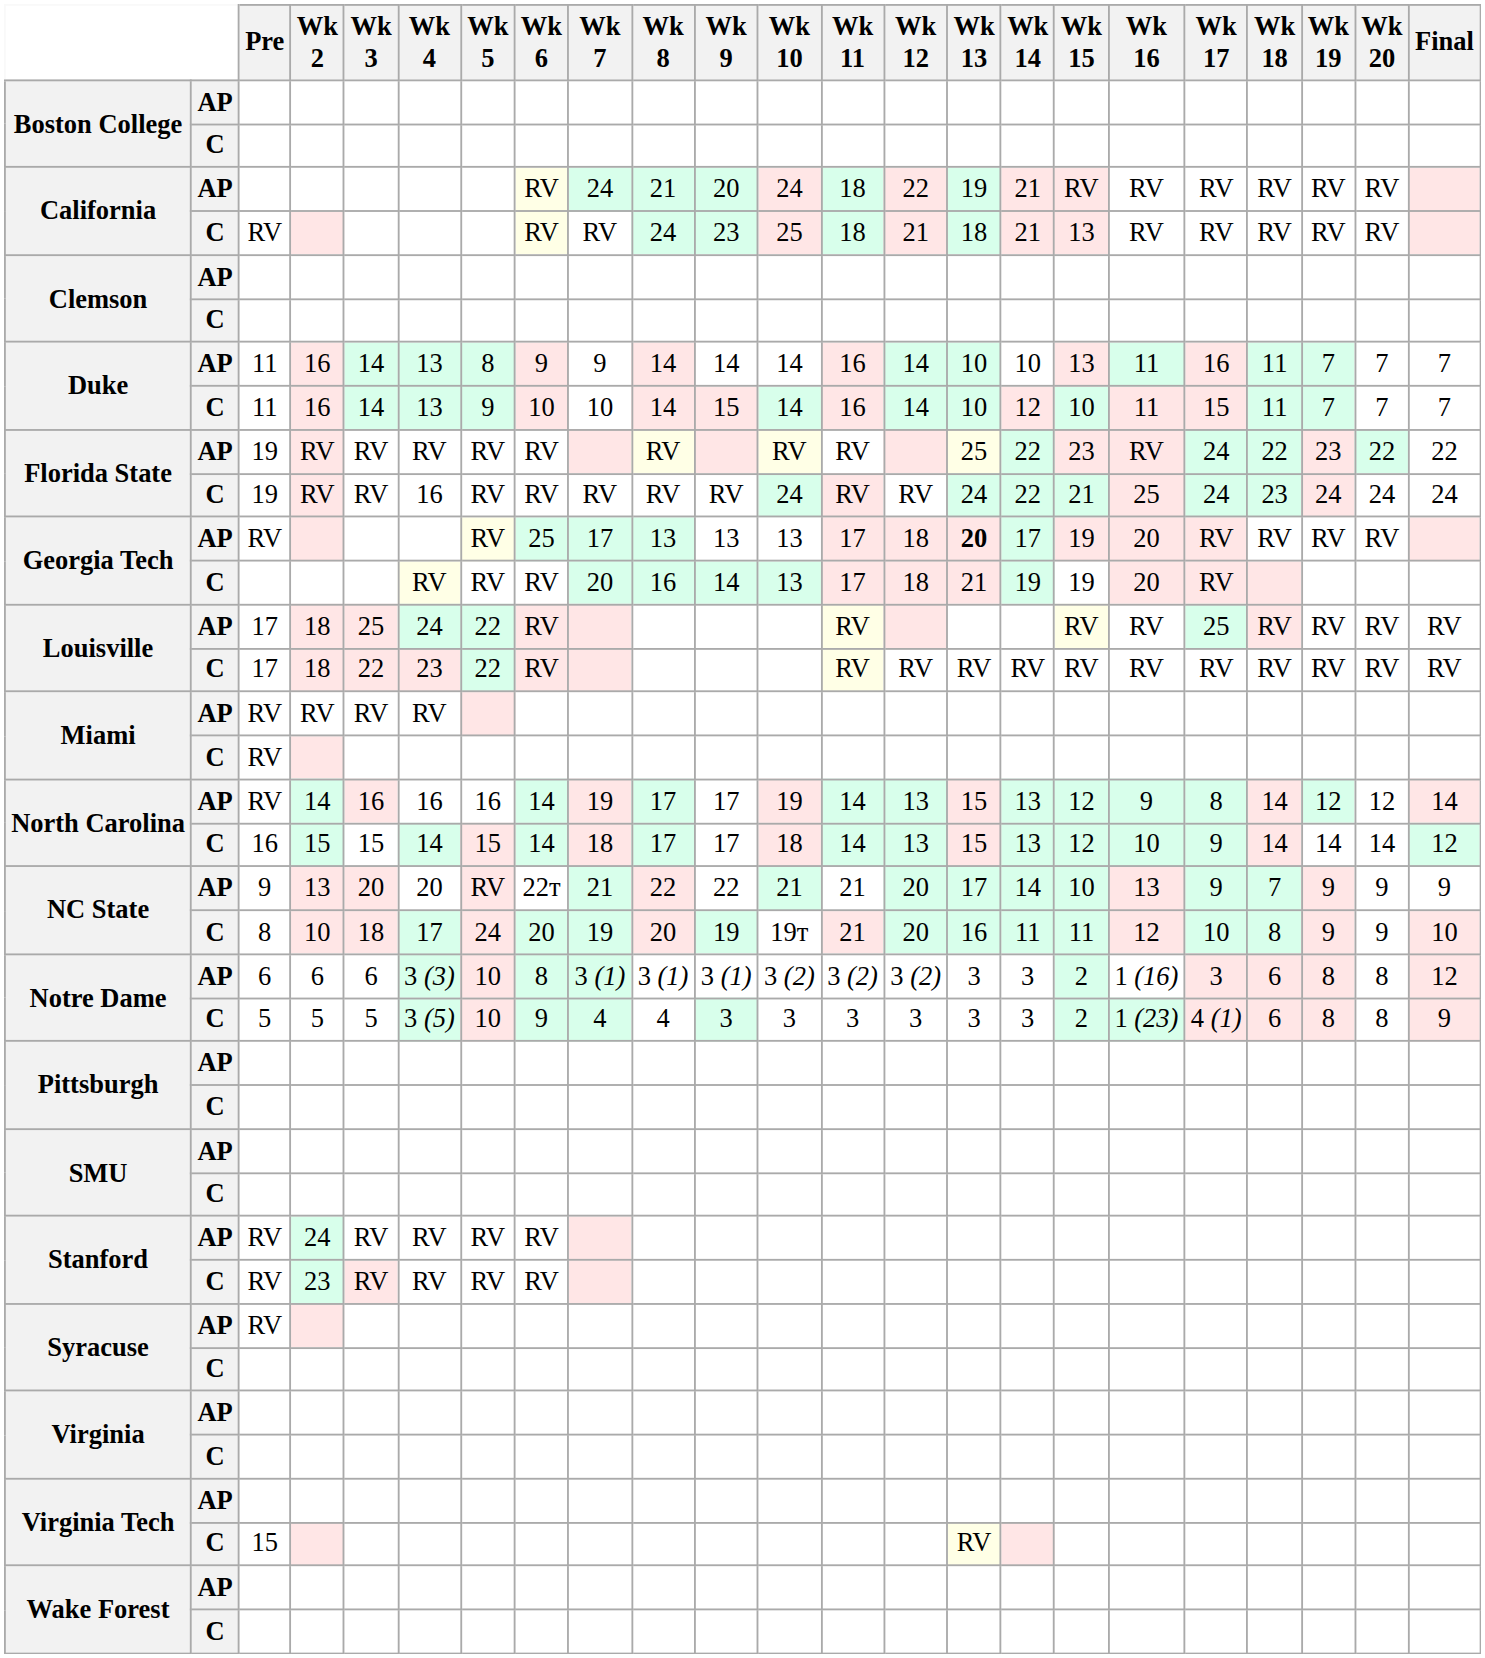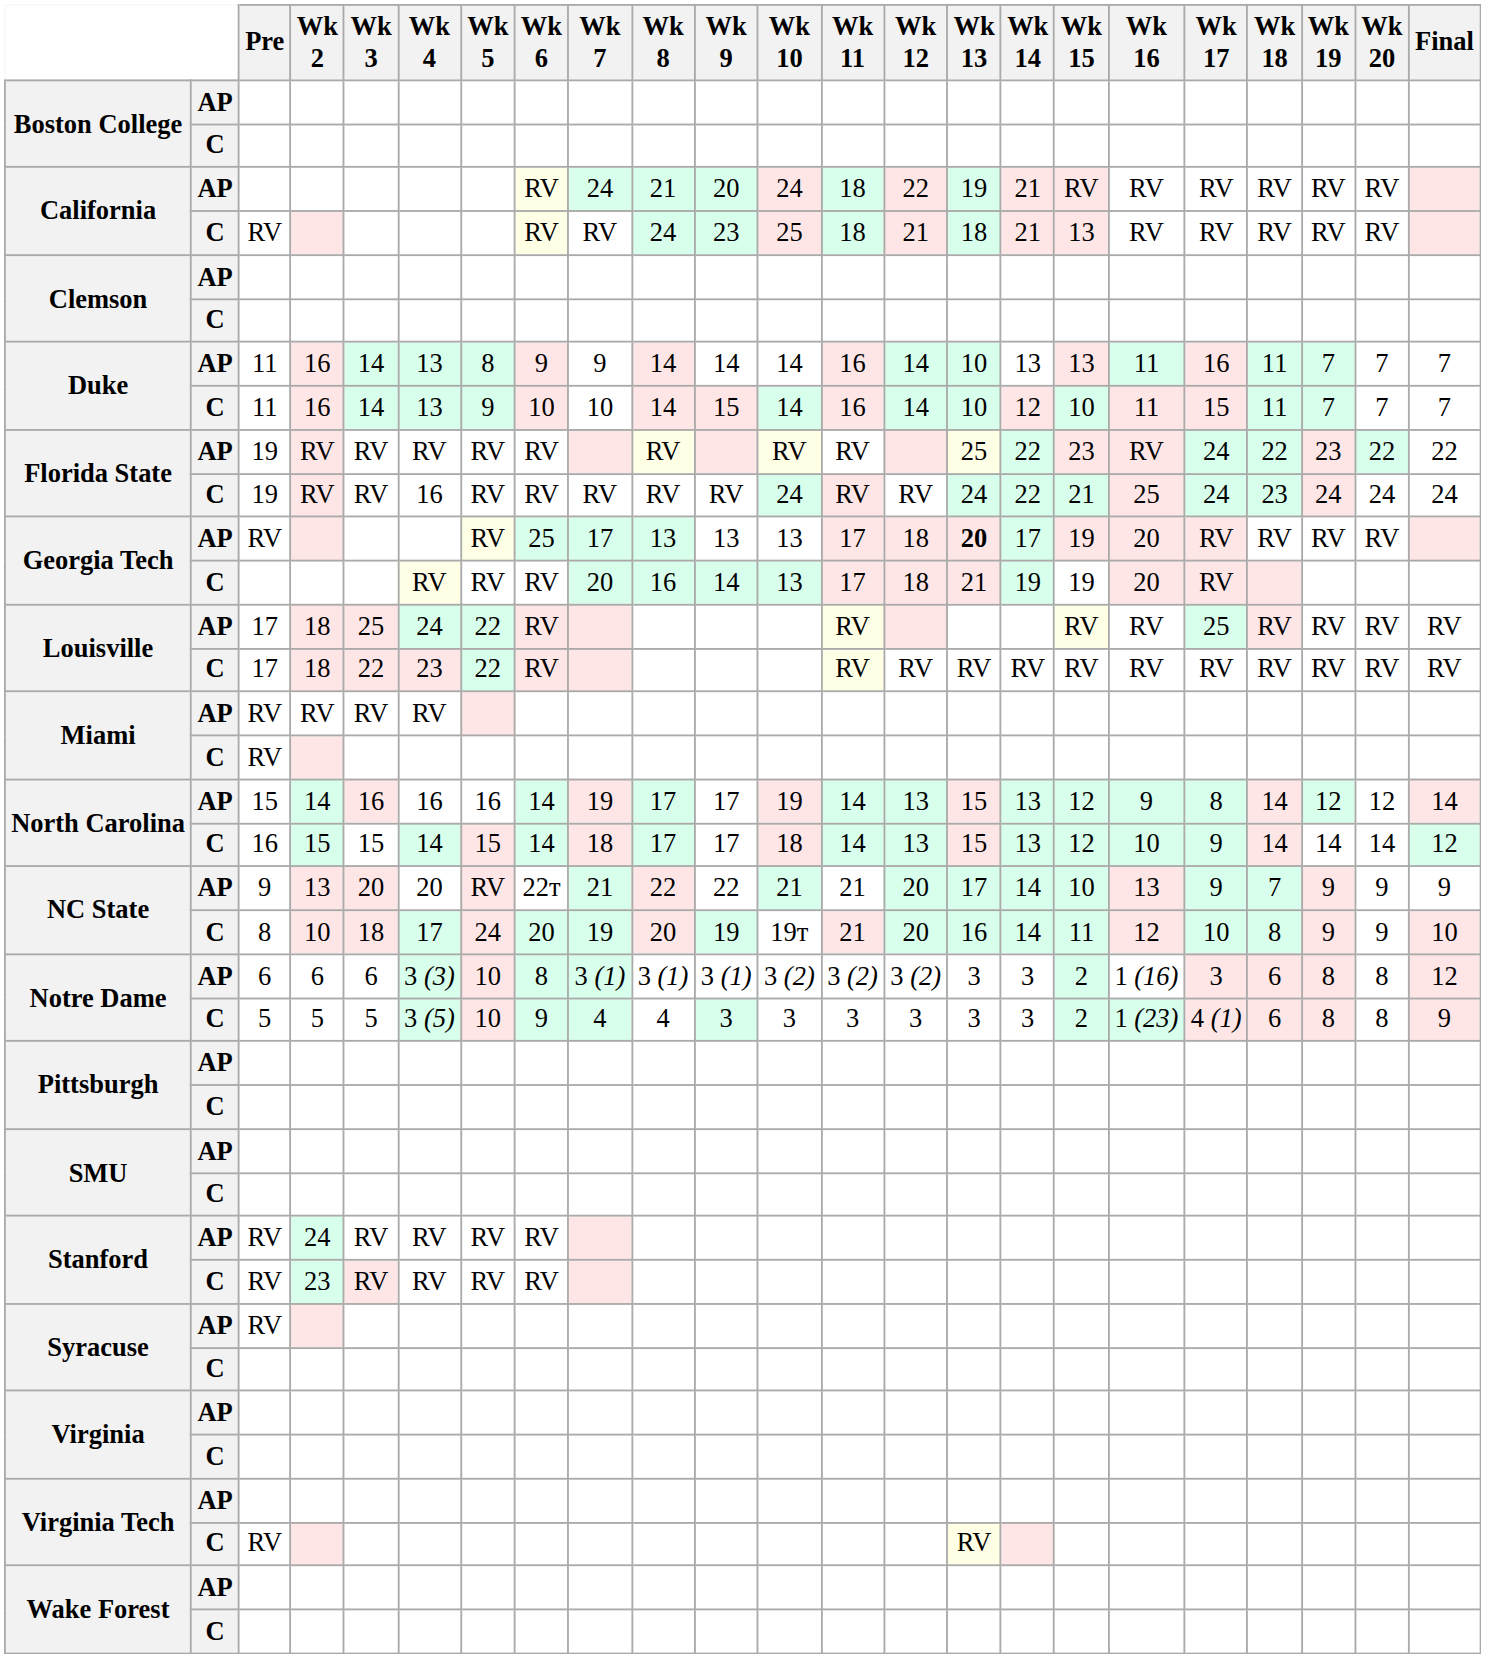(1028, 363) 10 -> (1028, 363) 13
(265, 800) RV -> (265, 800) 15
(1028, 932) 11 -> (1028, 932) 14
(265, 1543) 15 -> (265, 1543) RV
